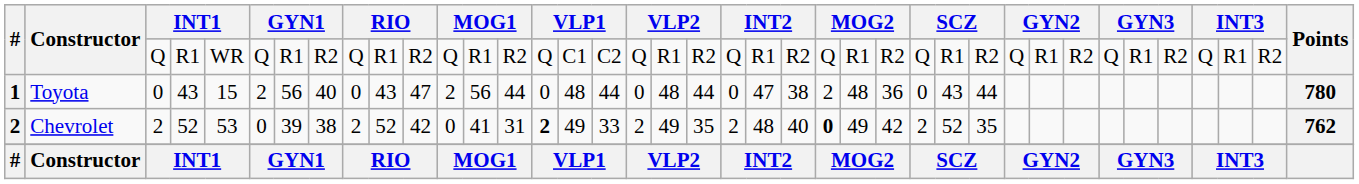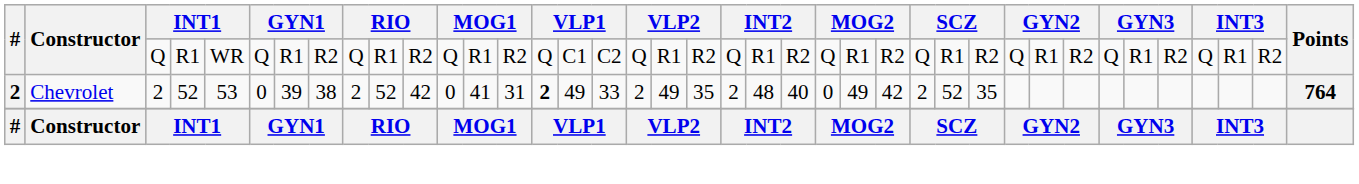- row: (15, 91)
(828, 125) bold -> (828, 91) normal
(1320, 125) 762 -> (1320, 91) 764
